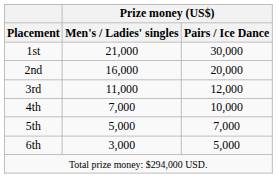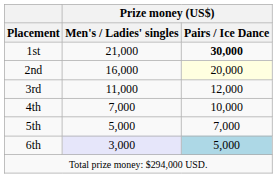(227, 51) normal -> (227, 51) bold
(227, 70) no background -> (227, 70) lightyellow background
(122, 145) no background -> (122, 145) lavender background
(227, 145) no background -> (227, 145) lightblue background
